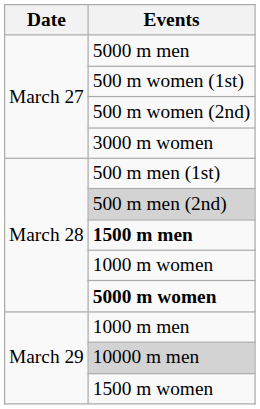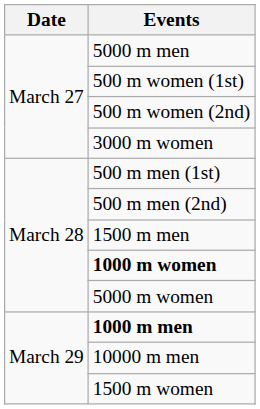(160, 204) lightgrey background -> (160, 204) no background
(143, 234) bold -> (141, 234) normal
(153, 265) normal -> (155, 265) bold
(155, 296) bold -> (153, 296) normal
(141, 326) normal -> (143, 326) bold
(146, 357) lightgrey background -> (146, 357) no background
